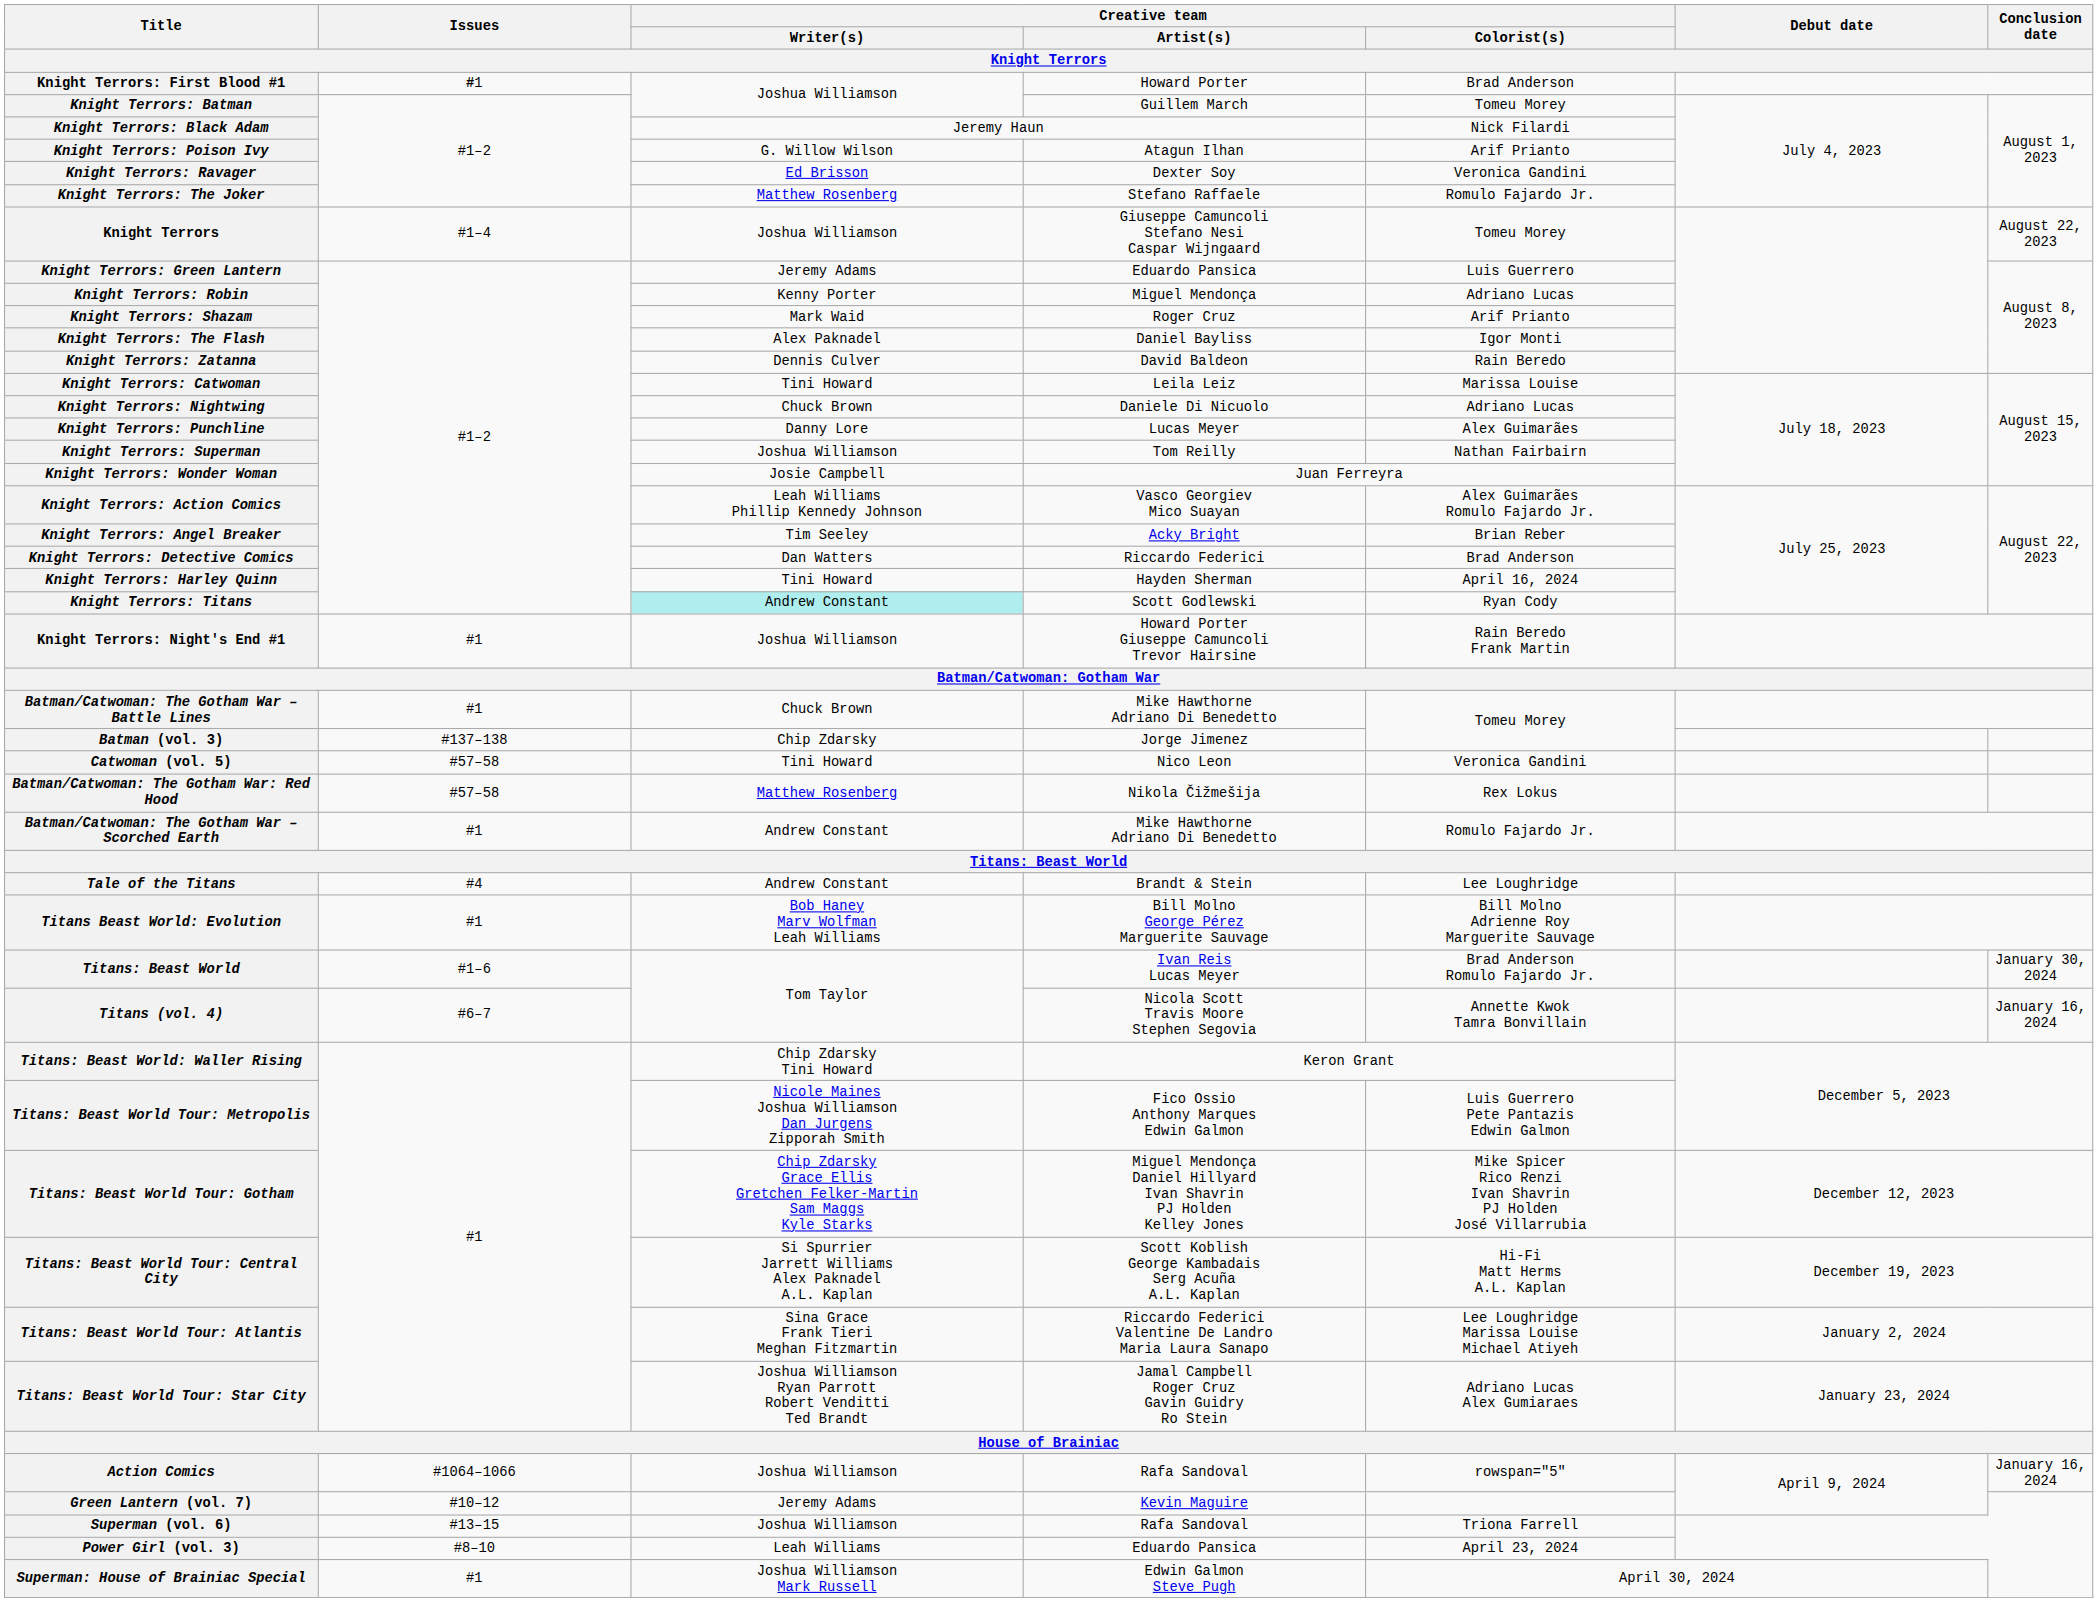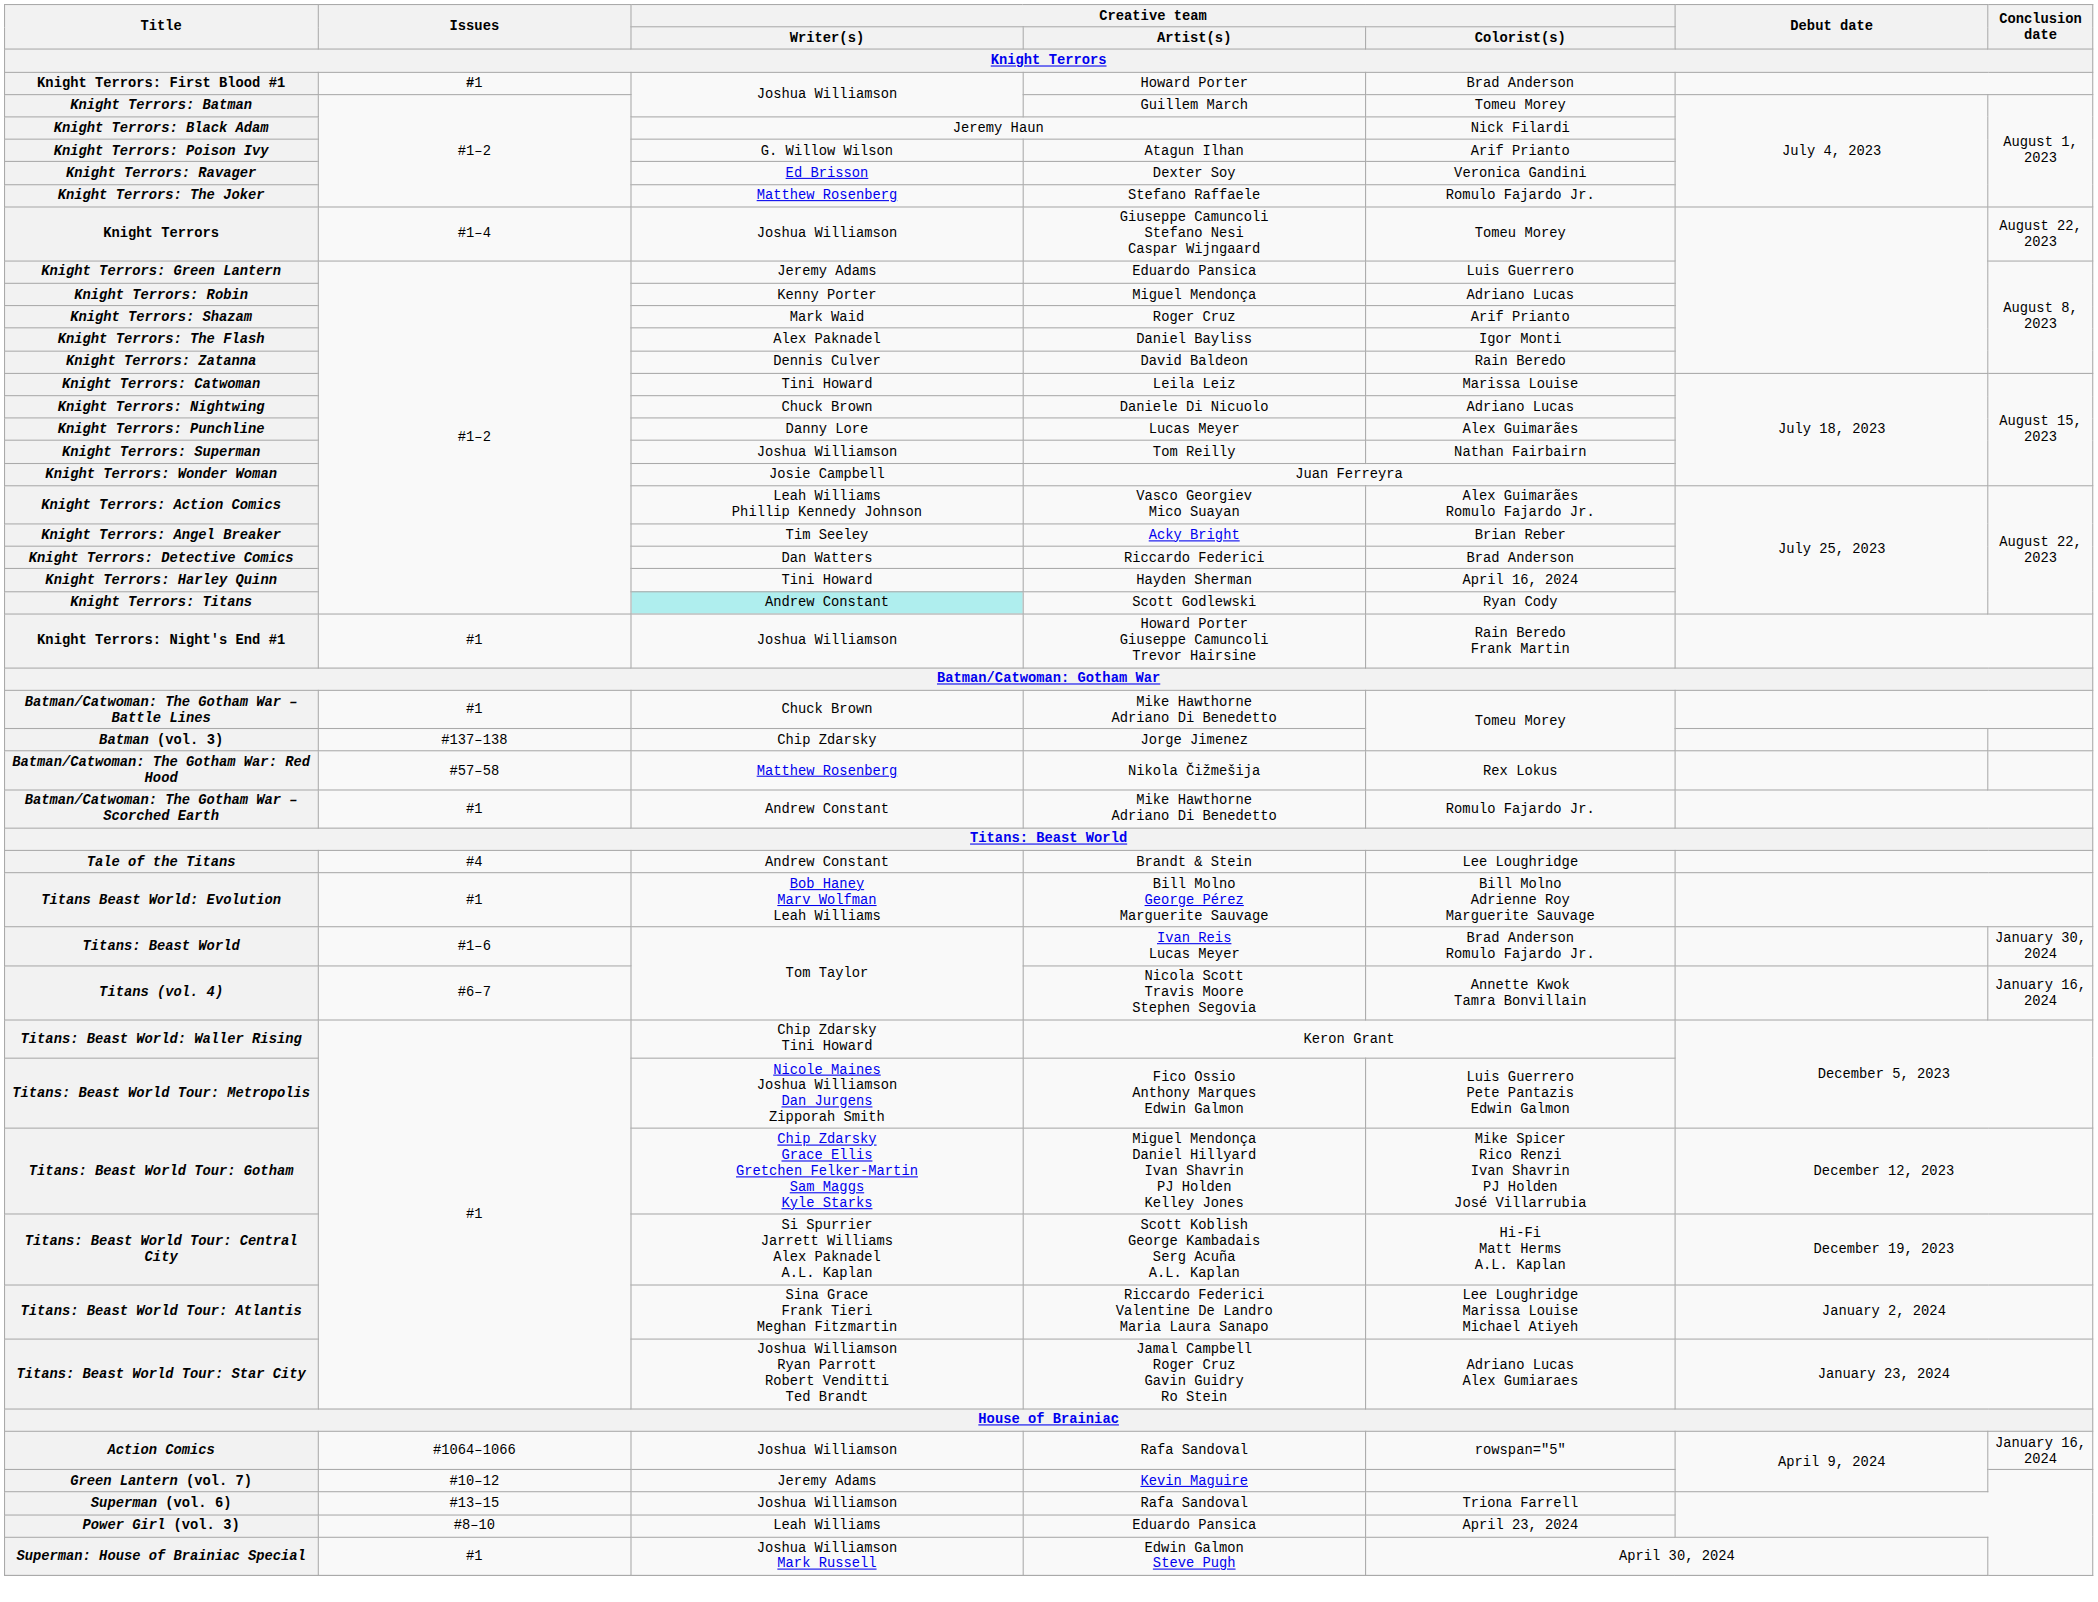- row: (161, 762)
